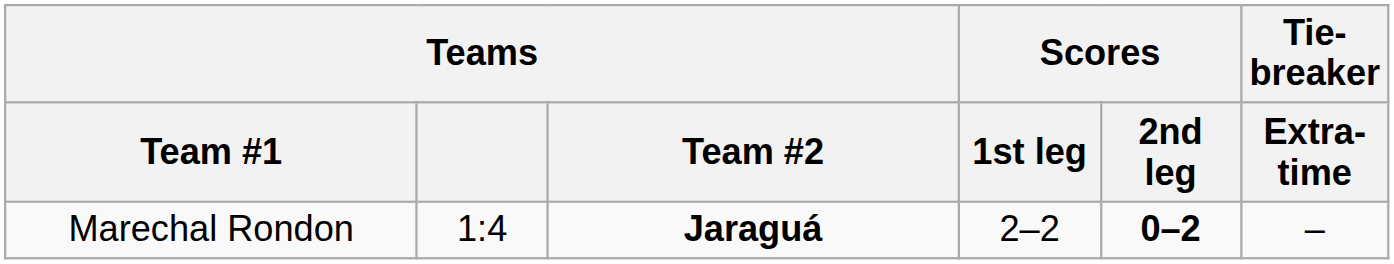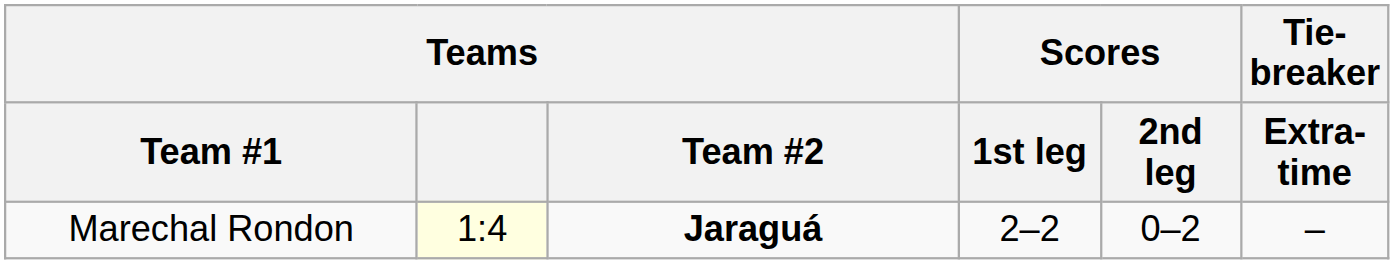(482, 229) no background -> (482, 229) lightyellow background
(1171, 229) bold -> (1171, 229) normal
